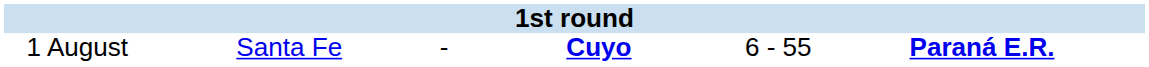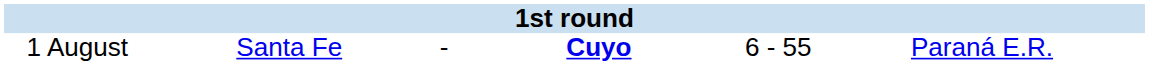(982, 47) bold -> (982, 47) normal
